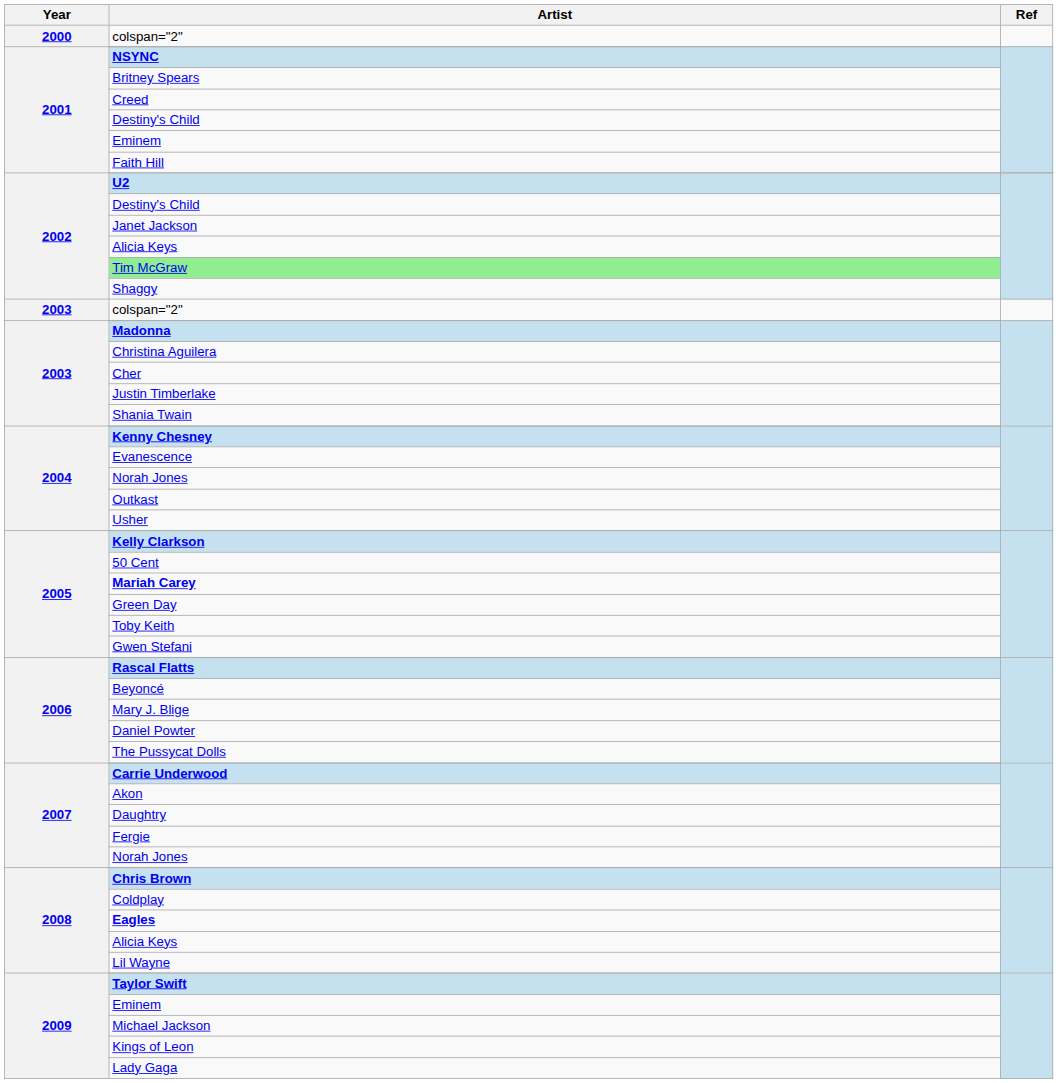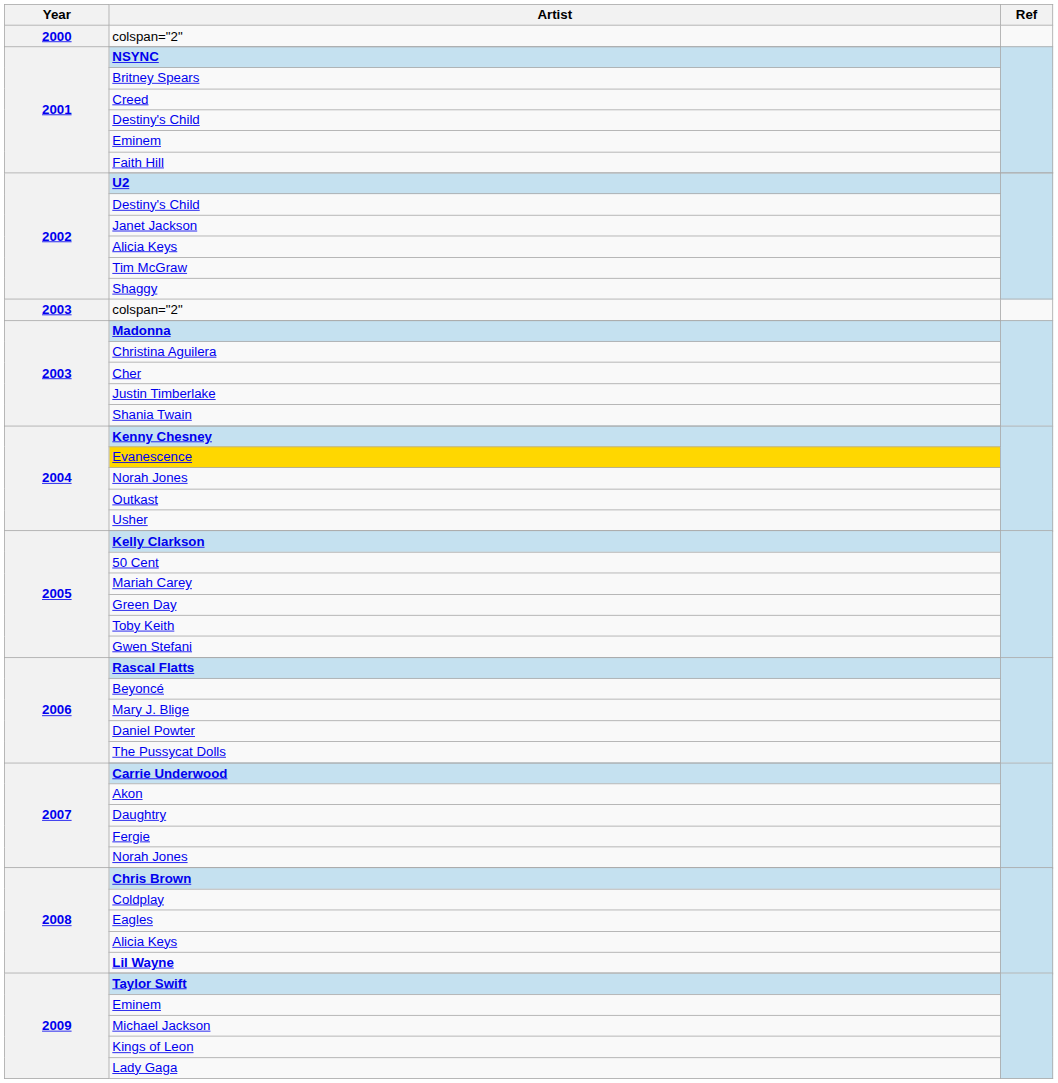(150, 267) lightgreen background -> (150, 267) no background
(152, 457) no background -> (152, 457) gold background
(154, 583) bold -> (152, 583) normal
(134, 920) bold -> (133, 920) normal
(141, 962) normal -> (143, 962) bold
